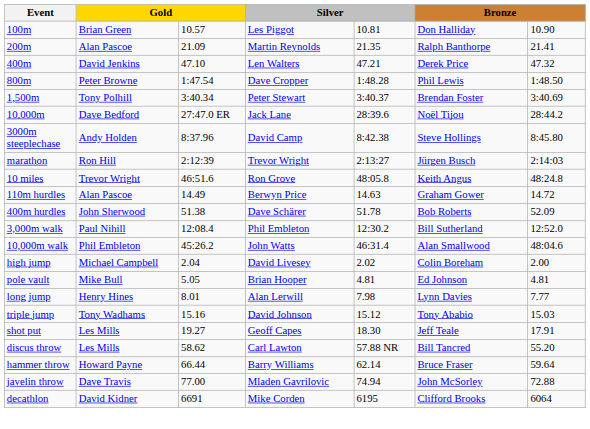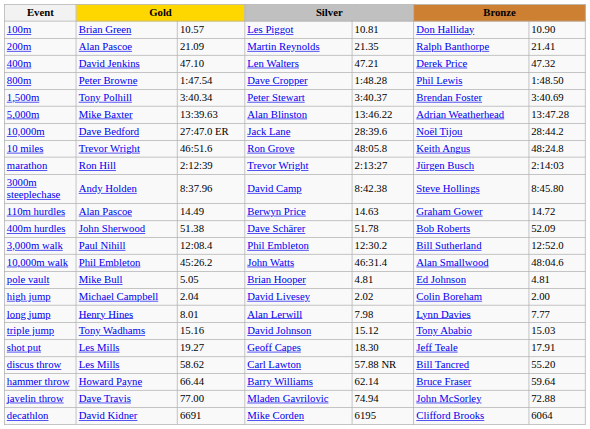+ row: (23, 115)
rows swapped: (25, 178) <-> (34, 138)
rows swapped: (29, 263) <-> (28, 280)
